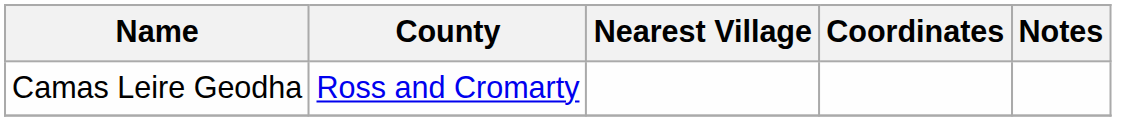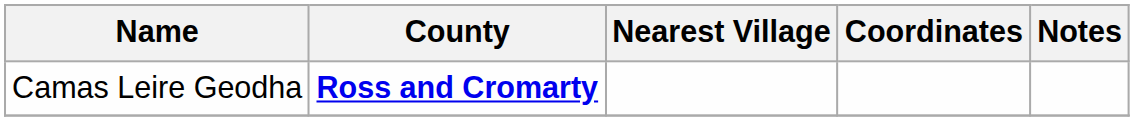(448, 87) normal -> (457, 87) bold
